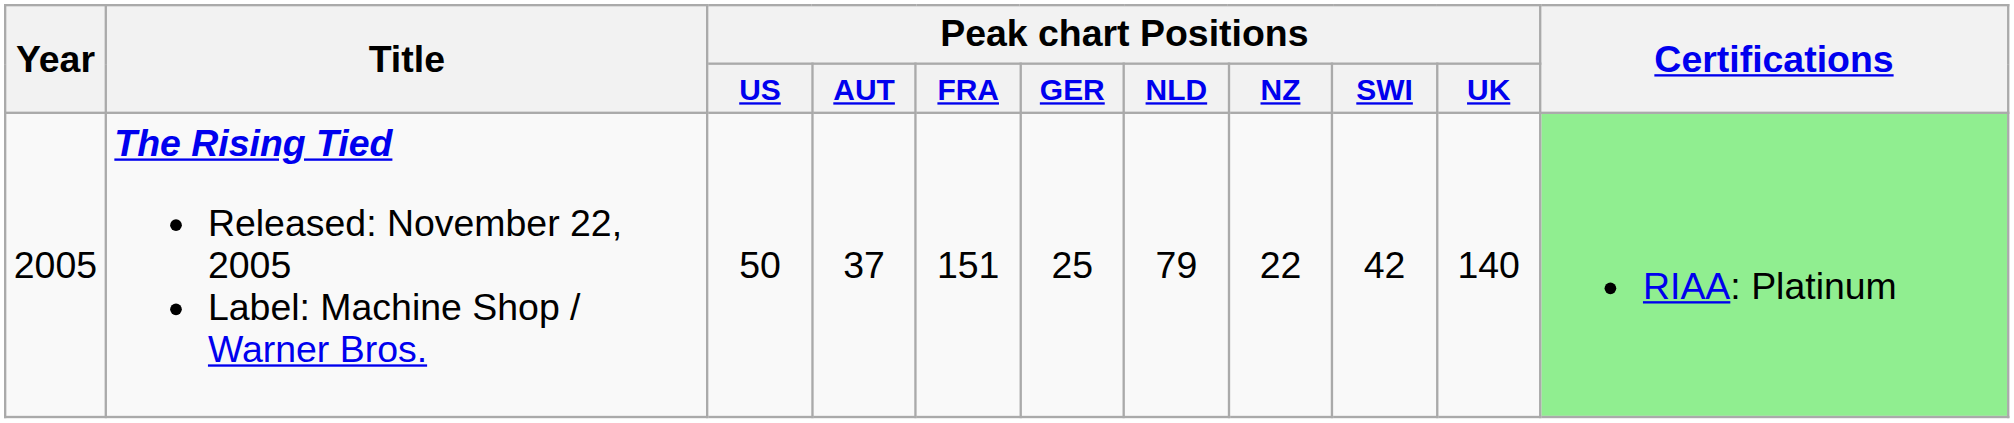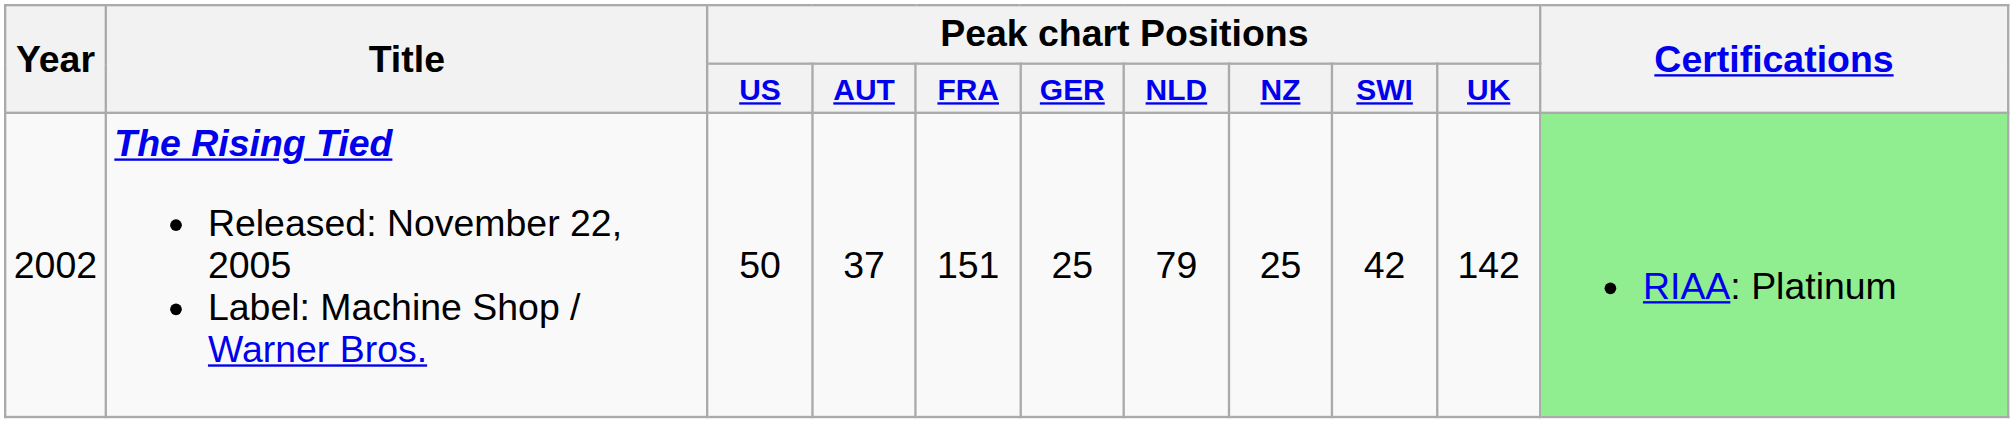(55, 264) 2005 -> (55, 264) 2002
(1280, 264) 22 -> (1280, 264) 25
(1489, 264) 140 -> (1489, 264) 142
